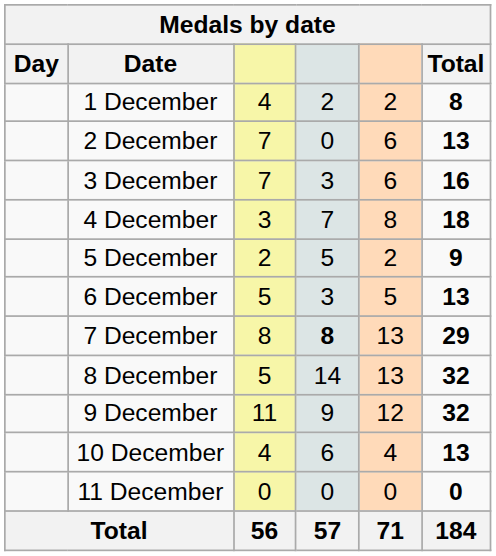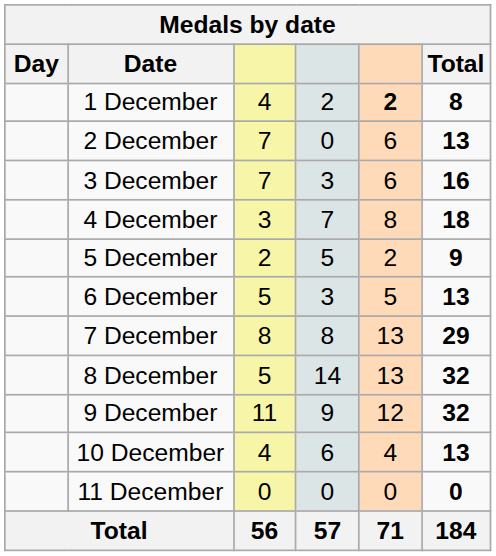(390, 103) normal -> (390, 103) bold
(327, 336) bold -> (327, 336) normal
